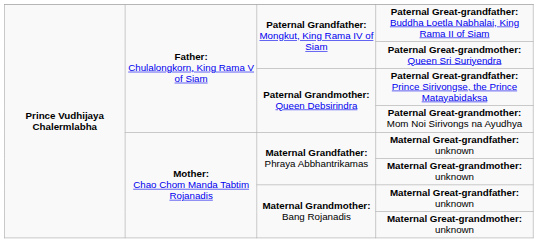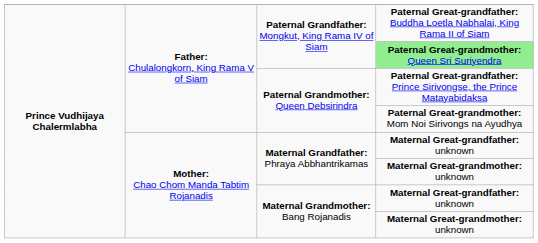(454, 55) no background -> (454, 55) lightgreen background
